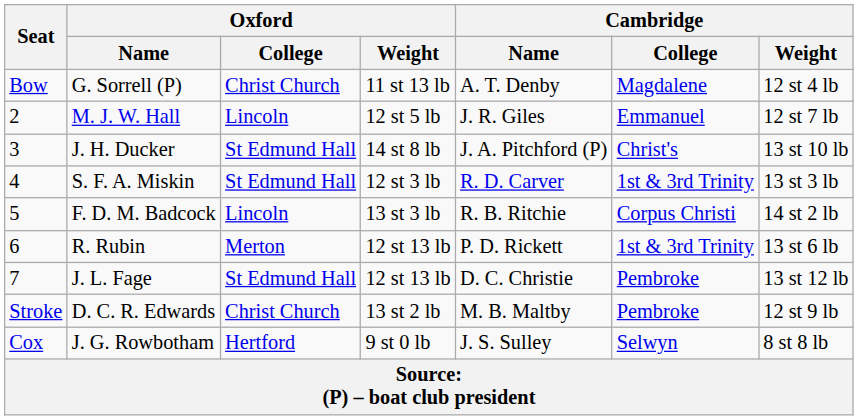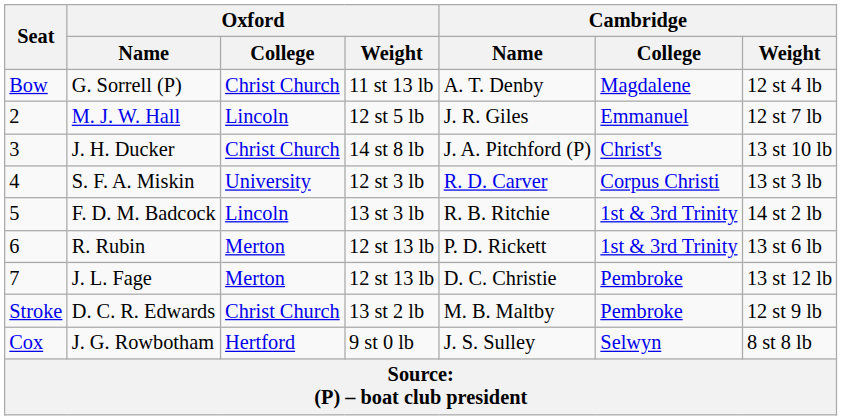(291, 149) St Edmund Hall -> (282, 149) Christ Church
(291, 181) St Edmund Hall -> (268, 181) University
(685, 181) 1st & 3rd Trinity -> (660, 181) Corpus Christi
(676, 213) Corpus Christi -> (669, 213) 1st & 3rd Trinity
(291, 278) St Edmund Hall -> (255, 278) Merton
